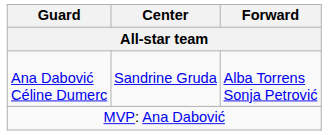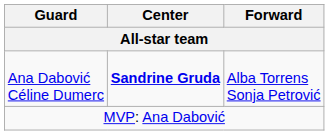(165, 78) normal -> (165, 78) bold
